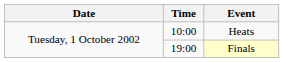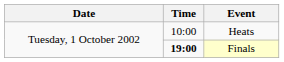(184, 48) normal -> (184, 48) bold
